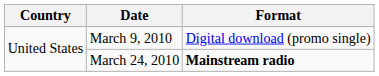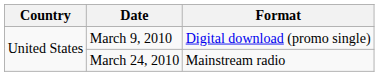(240, 60) bold -> (236, 60) normal
